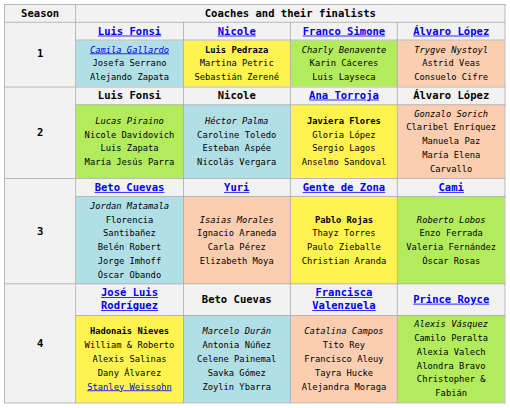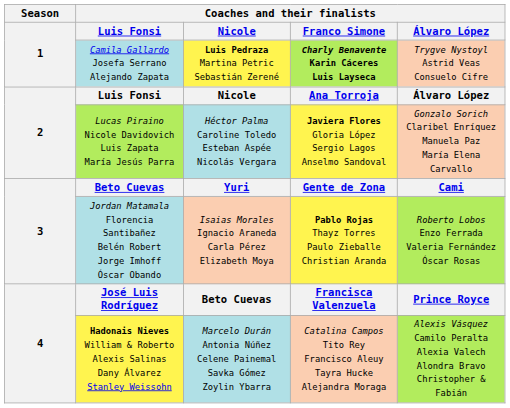(344, 64) normal -> (344, 63) bold
